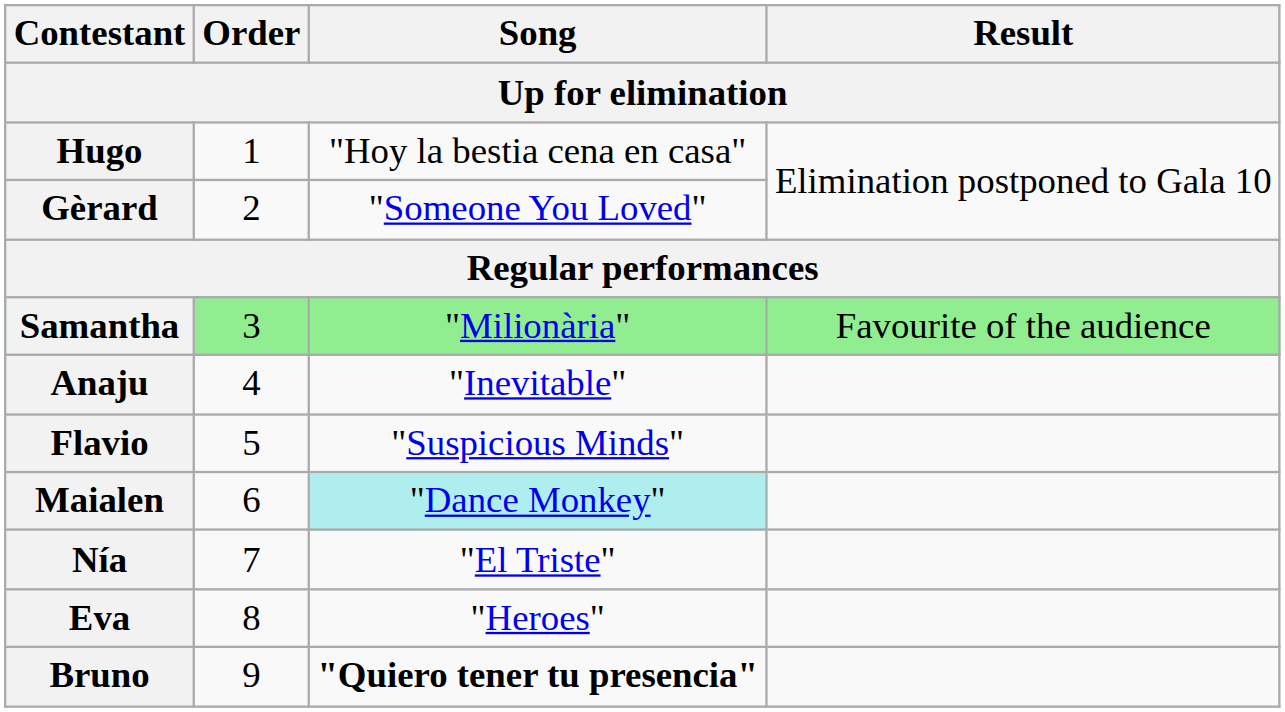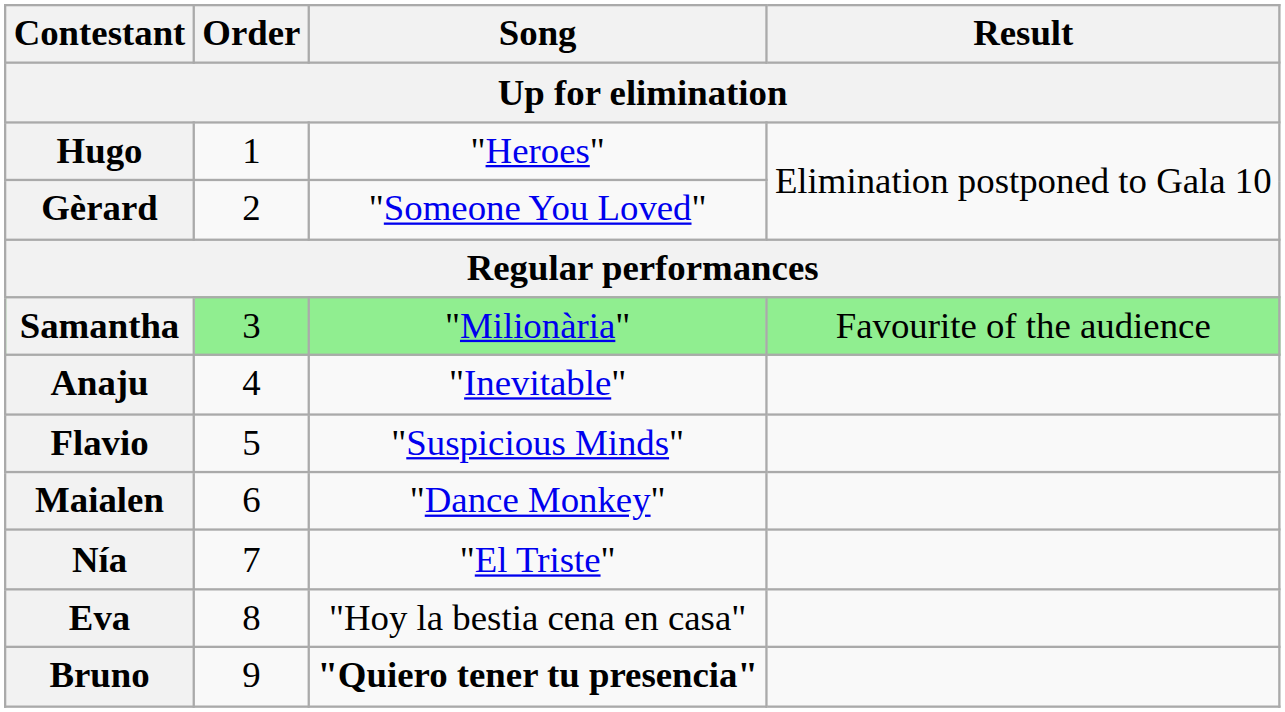(538, 150) "Hoy la bestia cena en casa" -> (538, 150) "Heroes"
(538, 500) paleturquoise background -> (538, 500) no background
(538, 617) "Heroes" -> (538, 617) "Hoy la bestia cena en casa"
